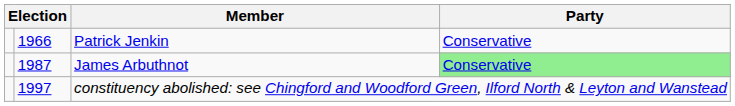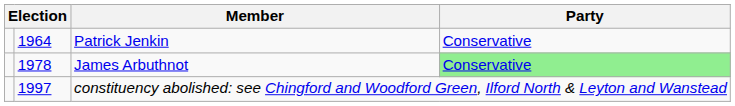(35, 40) 1966 -> (35, 40) 1964
(35, 64) 1987 -> (35, 64) 1978
